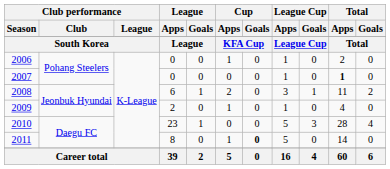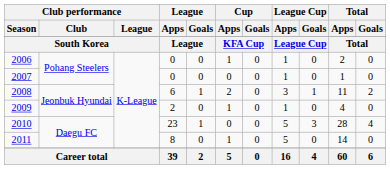(342, 76) bold -> (342, 76) normal
(257, 140) bold -> (257, 140) normal
